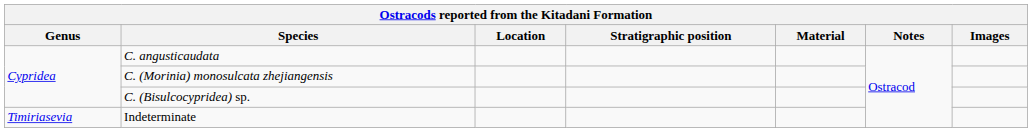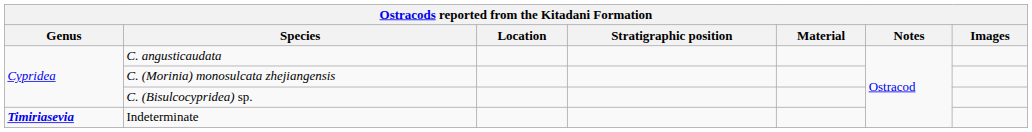(40, 117) normal -> (41, 117) bold
